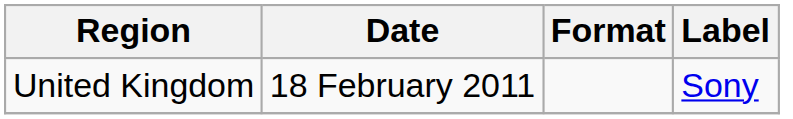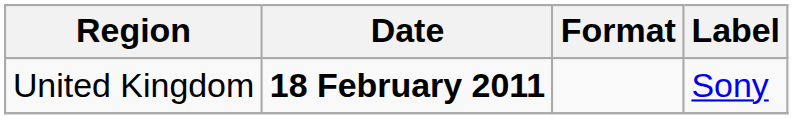(402, 85) normal -> (408, 85) bold
